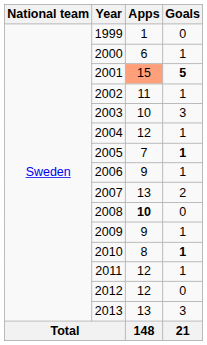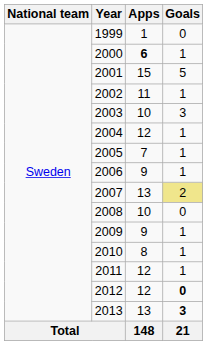(144, 53) normal -> (144, 53) bold
(144, 73) lightsalmon background -> (144, 73) no background
(183, 73) bold -> (183, 73) normal
(183, 152) bold -> (183, 152) normal
(183, 192) no background -> (183, 192) khaki background
(144, 212) bold -> (144, 212) normal
(183, 251) bold -> (183, 251) normal
(183, 291) normal -> (183, 291) bold
(183, 311) normal -> (183, 311) bold
